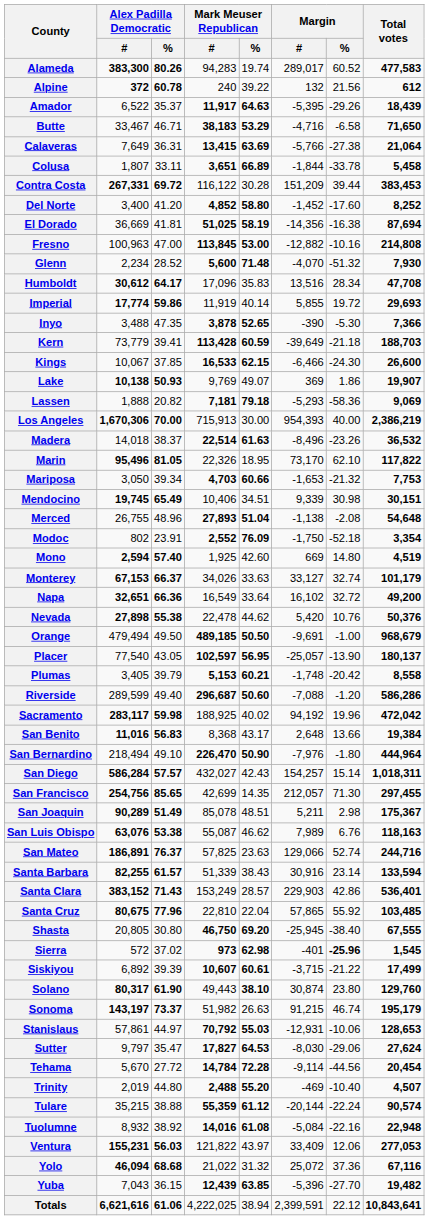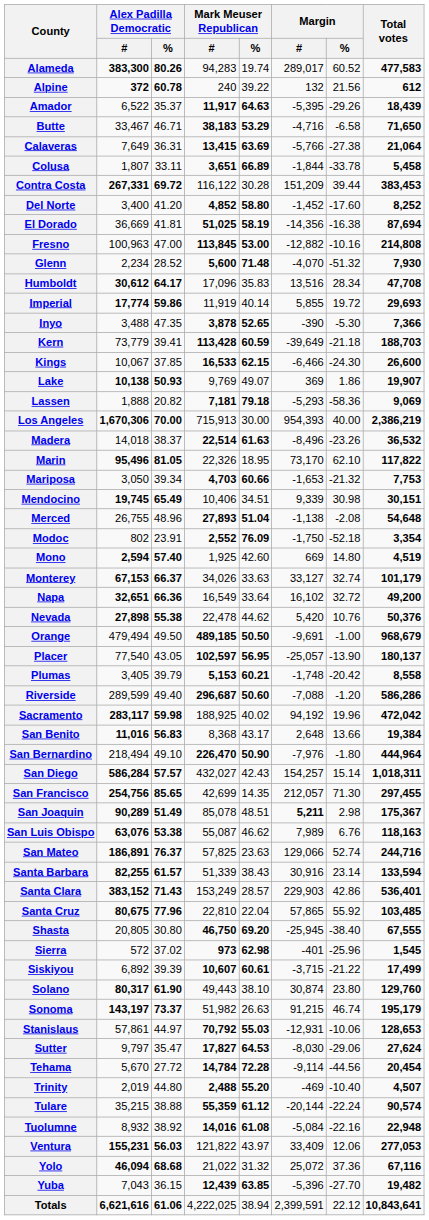(310, 813) normal -> (310, 813) bold
(345, 950) bold -> (345, 950) normal
(255, 990) bold -> (255, 990) normal
